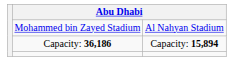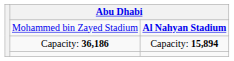(184, 28) normal -> (184, 28) bold
